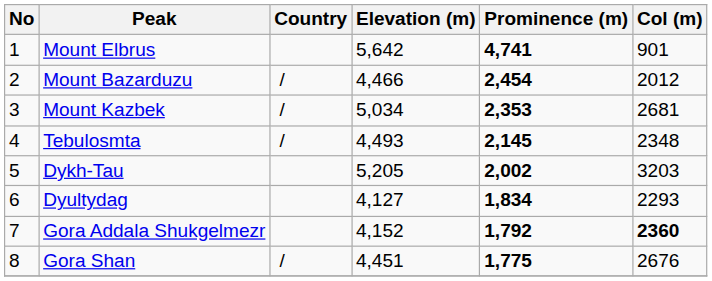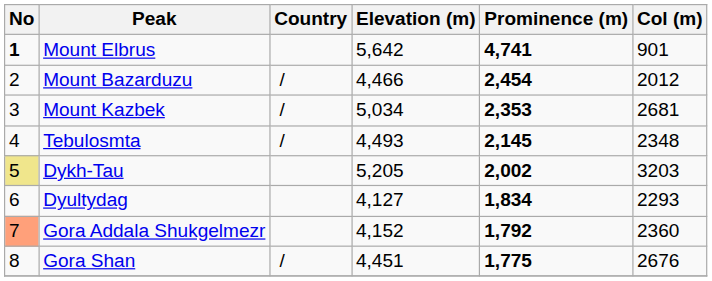(14, 49) normal -> (14, 49) bold
(14, 170) no background -> (14, 170) khaki background
(14, 230) no background -> (14, 230) lightsalmon background
(658, 230) bold -> (658, 230) normal
